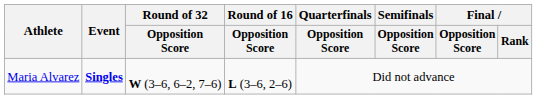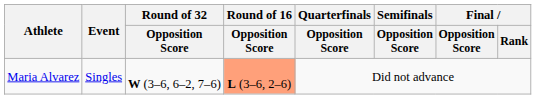(104, 76) bold -> (104, 76) normal
(260, 84) no background -> (259, 84) lightsalmon background
